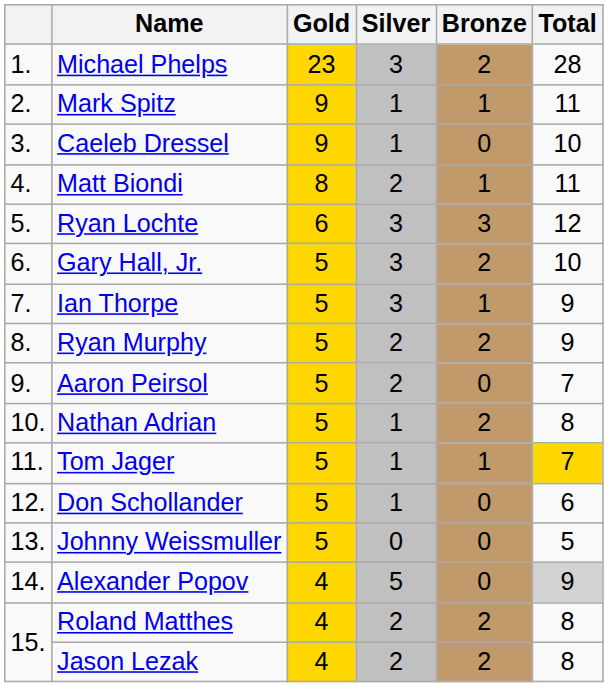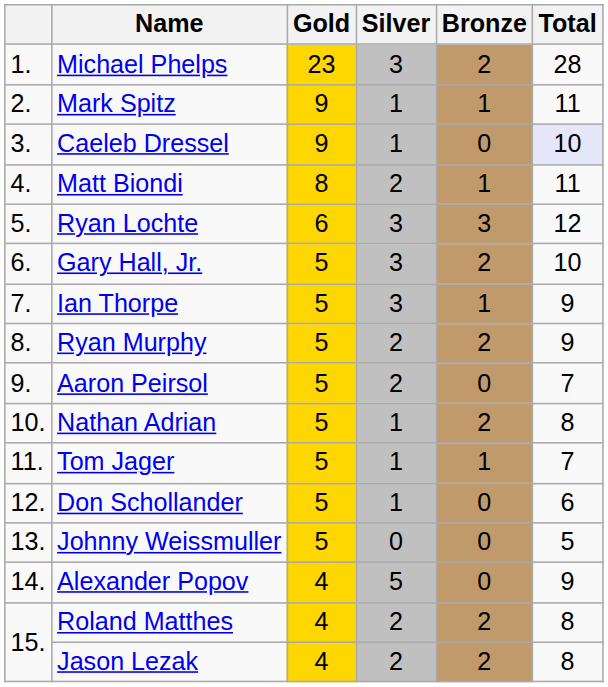(568, 143) no background -> (568, 143) lavender background
(568, 462) gold background -> (568, 462) no background
(568, 582) lightgrey background -> (568, 582) no background
